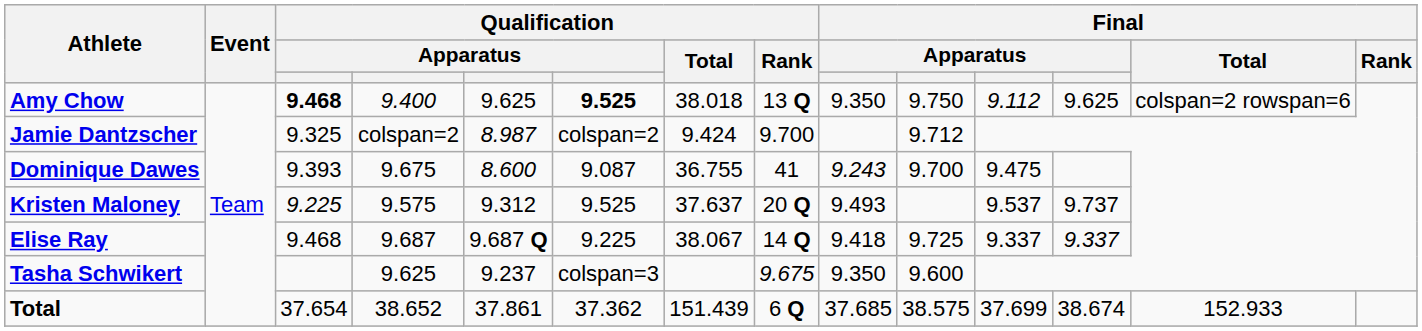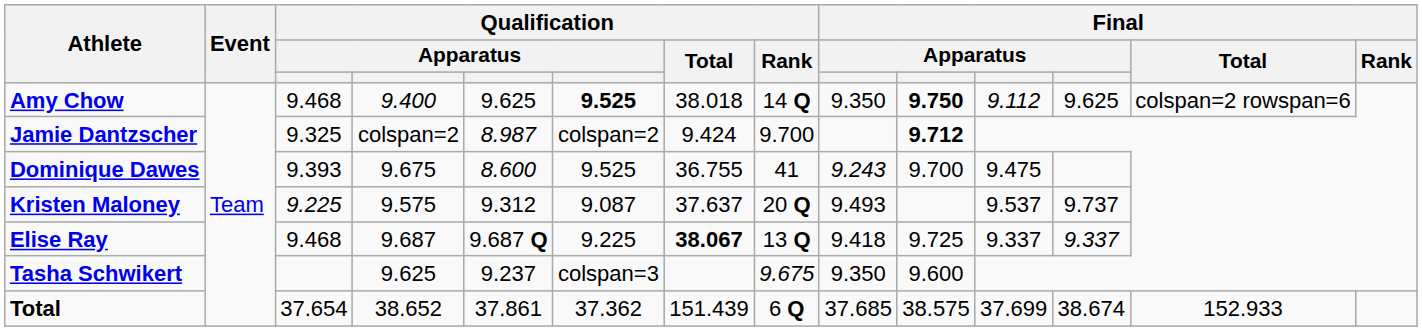(314, 100) bold -> (314, 100) normal
(787, 100) 13 Q -> (787, 100) 14 Q
(936, 100) normal -> (936, 100) bold
(936, 135) normal -> (936, 135) bold
(608, 170) 9.087 -> (608, 170) 9.525
(608, 205) 9.525 -> (608, 205) 9.087
(709, 239) normal -> (709, 239) bold
(787, 239) 14 Q -> (787, 239) 13 Q
